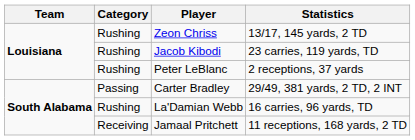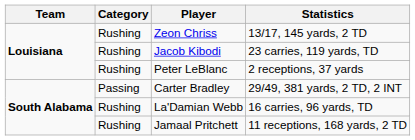(123, 125) Receiving -> (119, 125) Rushing
